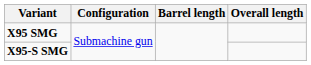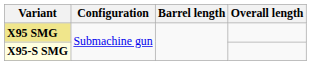(32, 32) no background -> (32, 32) khaki background
(38, 51) no background -> (38, 51) lightyellow background
